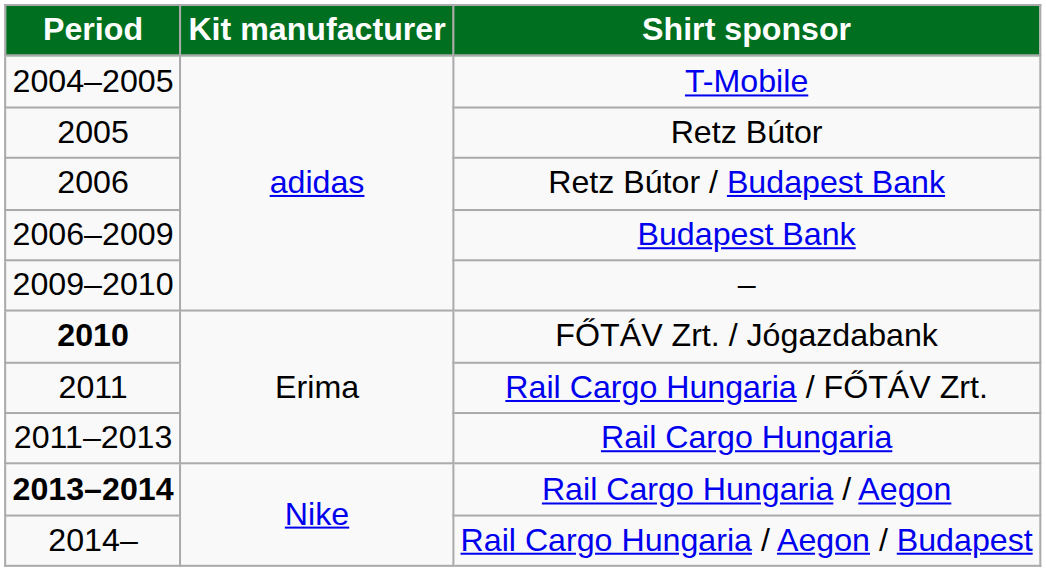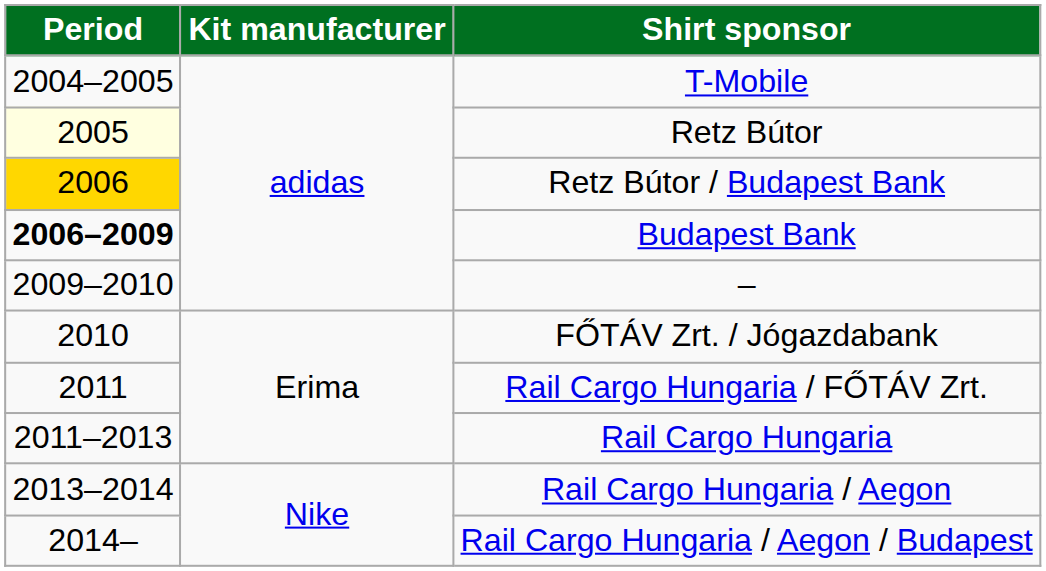(93, 132) no background -> (93, 132) lightyellow background
(93, 183) no background -> (93, 183) gold background
(93, 234) normal -> (93, 234) bold
(93, 336) bold -> (93, 336) normal
(93, 489) bold -> (93, 489) normal
